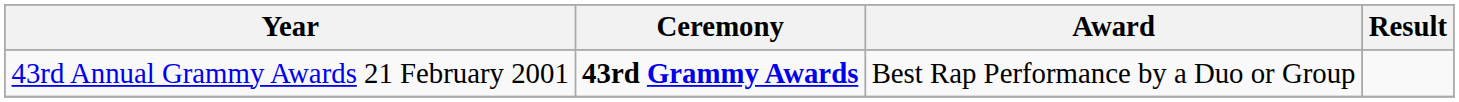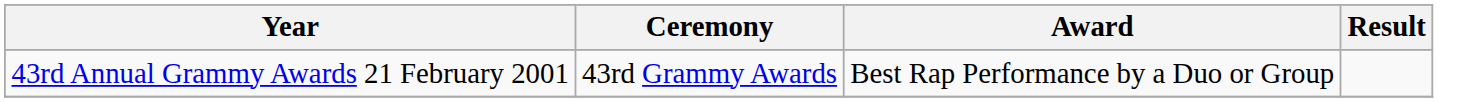(720, 73) bold -> (710, 73) normal
